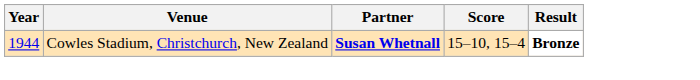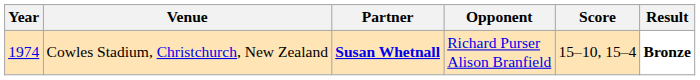+ column: (499, 17)
(24, 43) 1944 -> (24, 52) 1974
